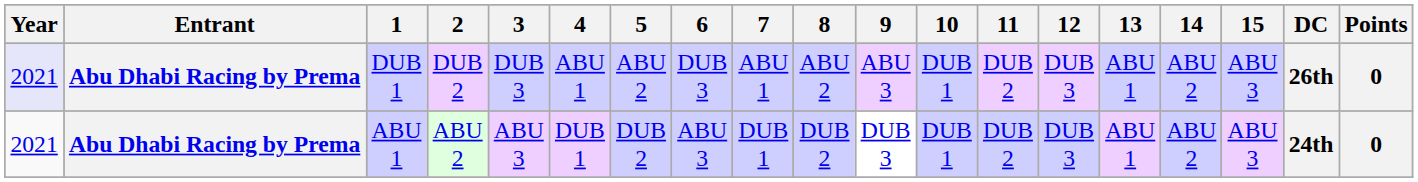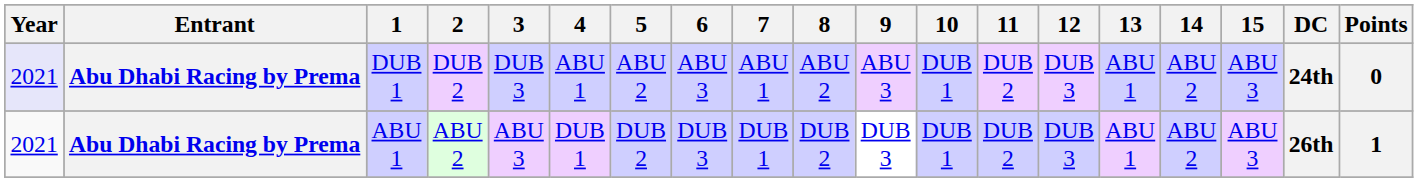(702, 76) DUB 3 -> (702, 76) ABU 3
(1311, 76) 26th -> (1311, 76) 24th
(702, 143) ABU 3 -> (702, 143) DUB 3
(1311, 143) 24th -> (1311, 143) 26th
(1376, 143) 0 -> (1376, 143) 1
